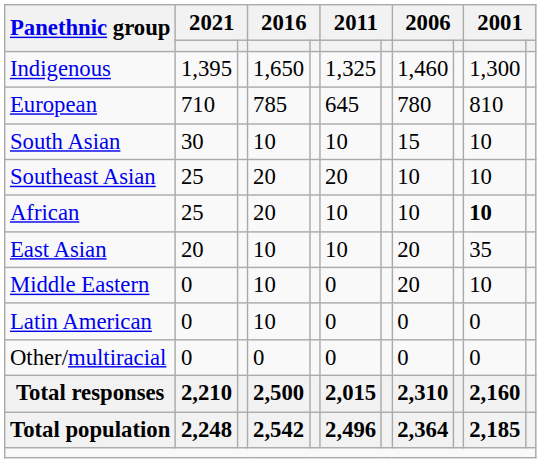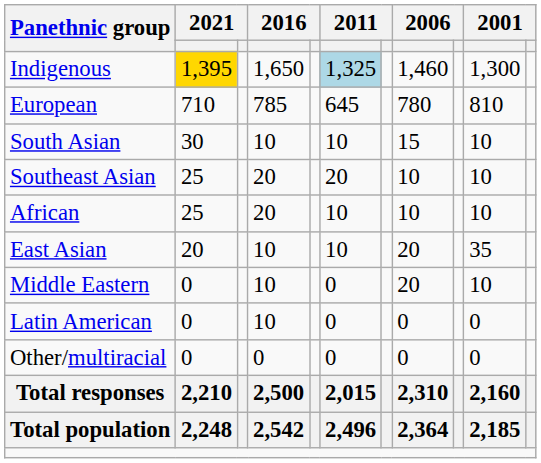(207, 69) no background -> (207, 69) gold background
(351, 69) no background -> (351, 69) lightblue background
(481, 213) bold -> (481, 213) normal
